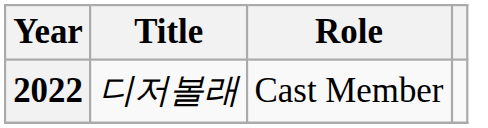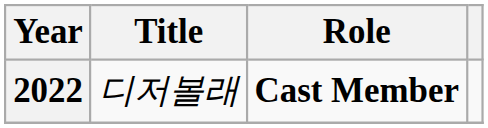(349, 90) normal -> (357, 90) bold
